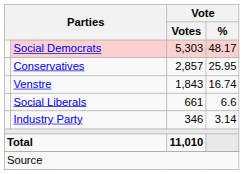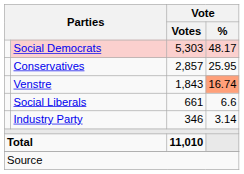(222, 84) no background -> (222, 84) lightsalmon background
